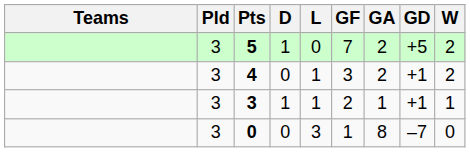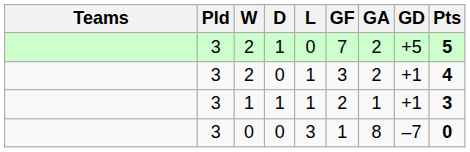columns swapped: (450, 18) <-> (252, 18)
